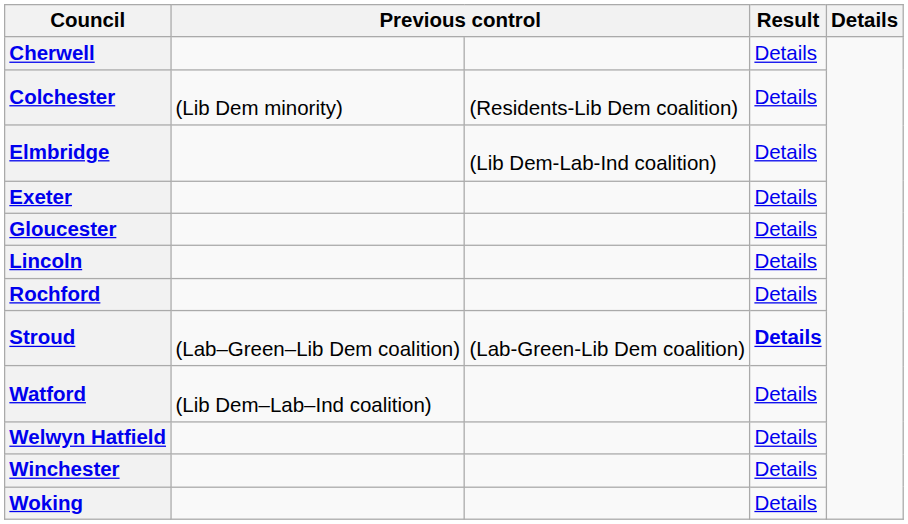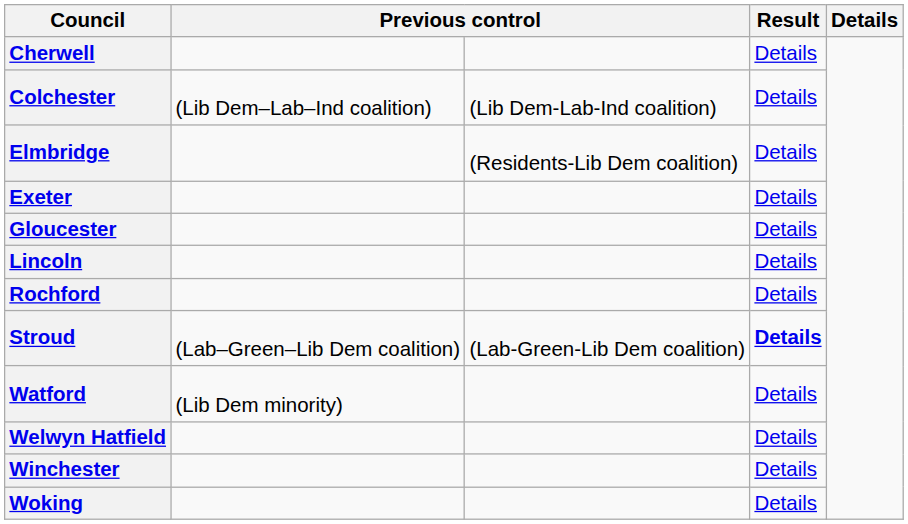(259, 108) (Lib Dem minority) -> (304, 108) (Lib Dem–Lab–Ind coalition)
(604, 108) (Residents-Lib Dem coalition) -> (593, 108) (Lib Dem-Lab-Ind coalition)
(593, 164) (Lib Dem-Lab-Ind coalition) -> (604, 164) (Residents-Lib Dem coalition)
(304, 405) (Lib Dem–Lab–Ind coalition) -> (259, 405) (Lib Dem minority)
